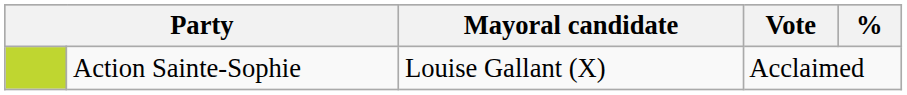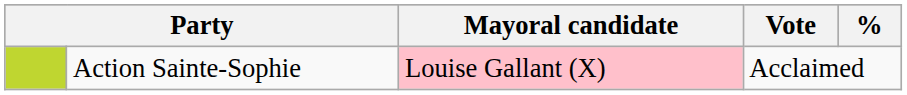(505, 67) no background -> (505, 67) pink background
